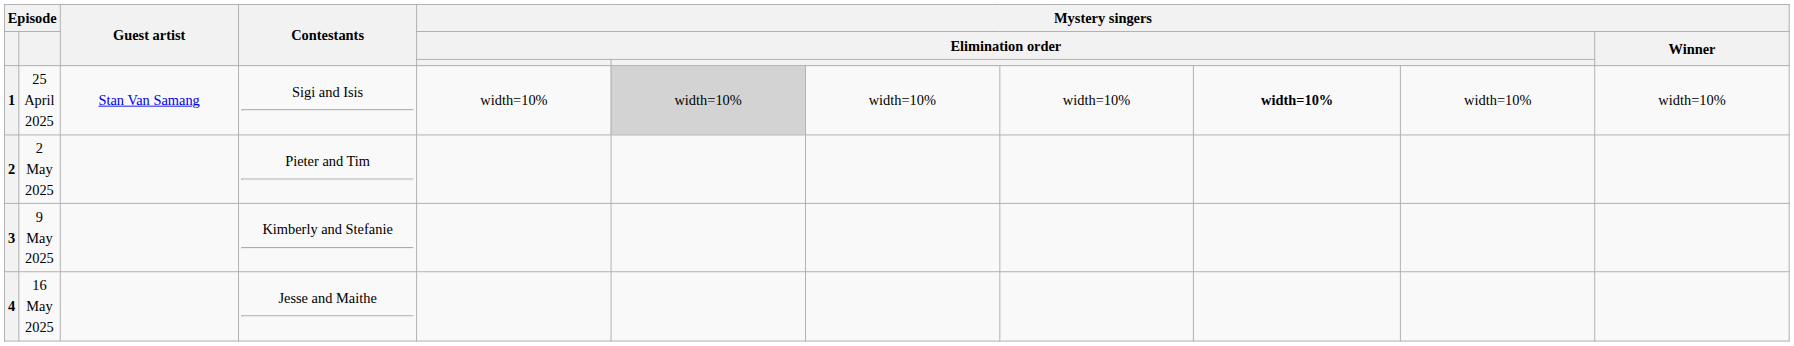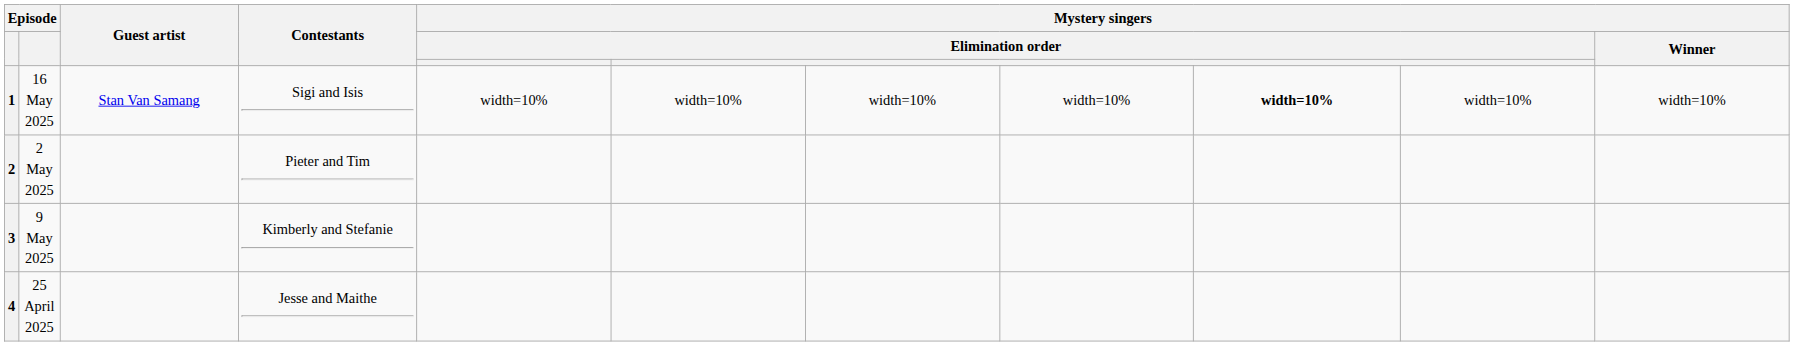(39, 100) 25 April 2025 -> (39, 100) 16 May 2025
(708, 100) lightgrey background -> (708, 100) no background
(39, 306) 16 May 2025 -> (39, 306) 25 April 2025
